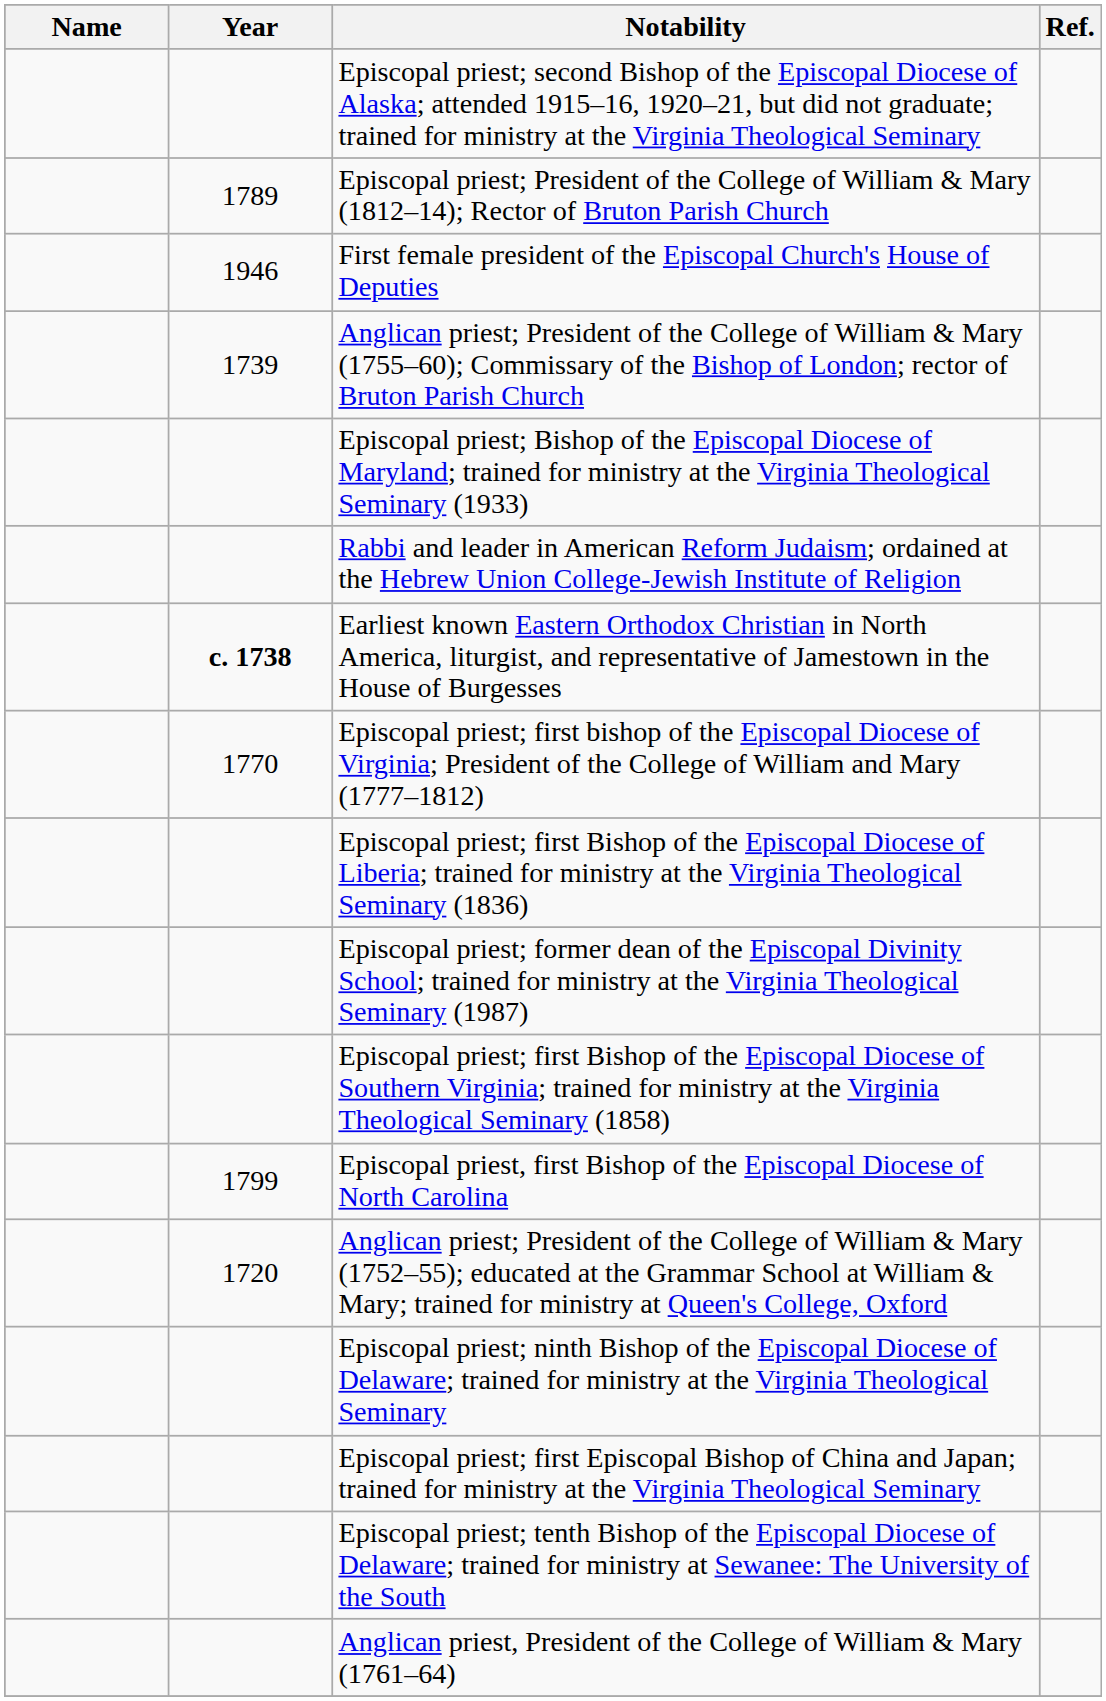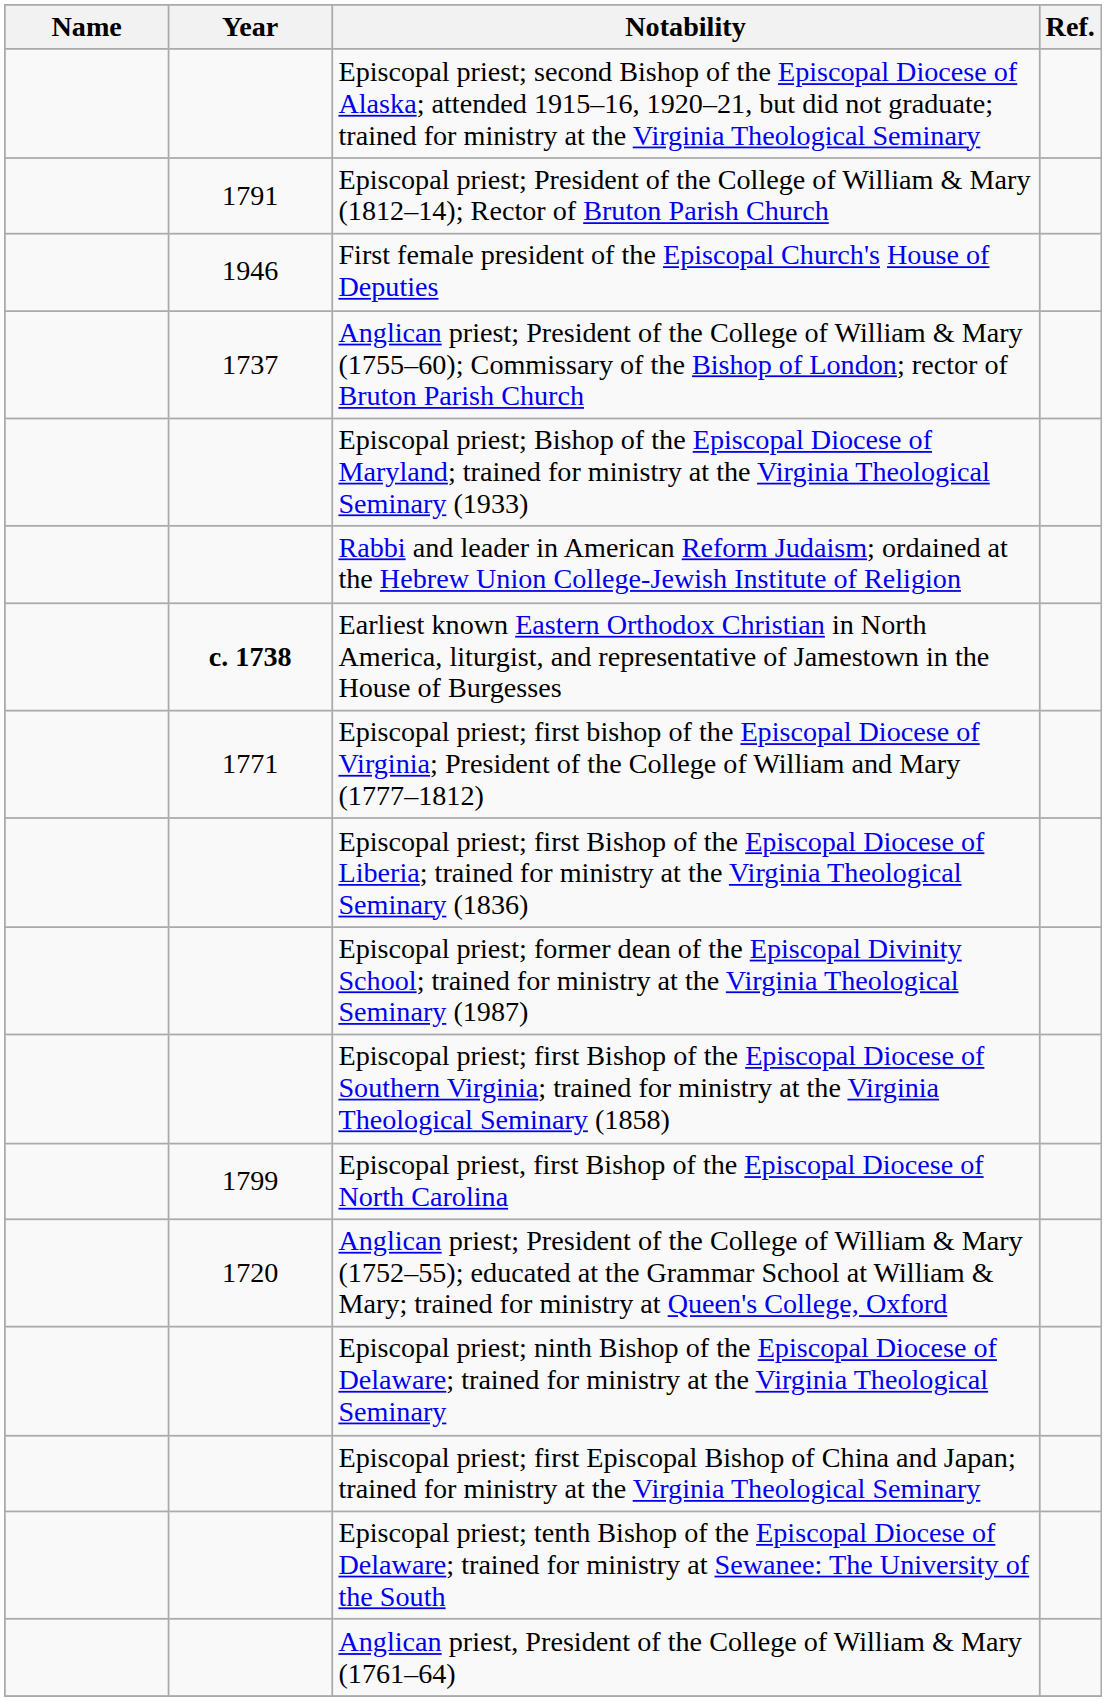(250, 195) 1789 -> (250, 195) 1791
(250, 363) 1739 -> (250, 363) 1737
(250, 764) 1770 -> (250, 764) 1771
